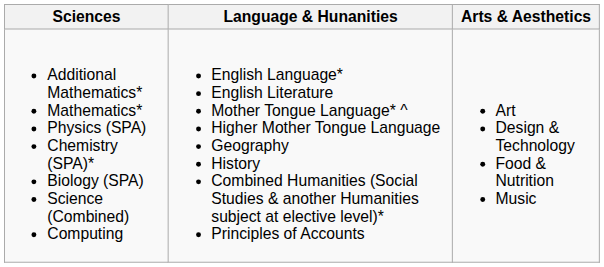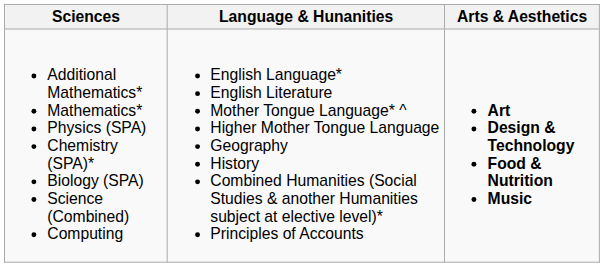(526, 154) normal -> (522, 154) bold
